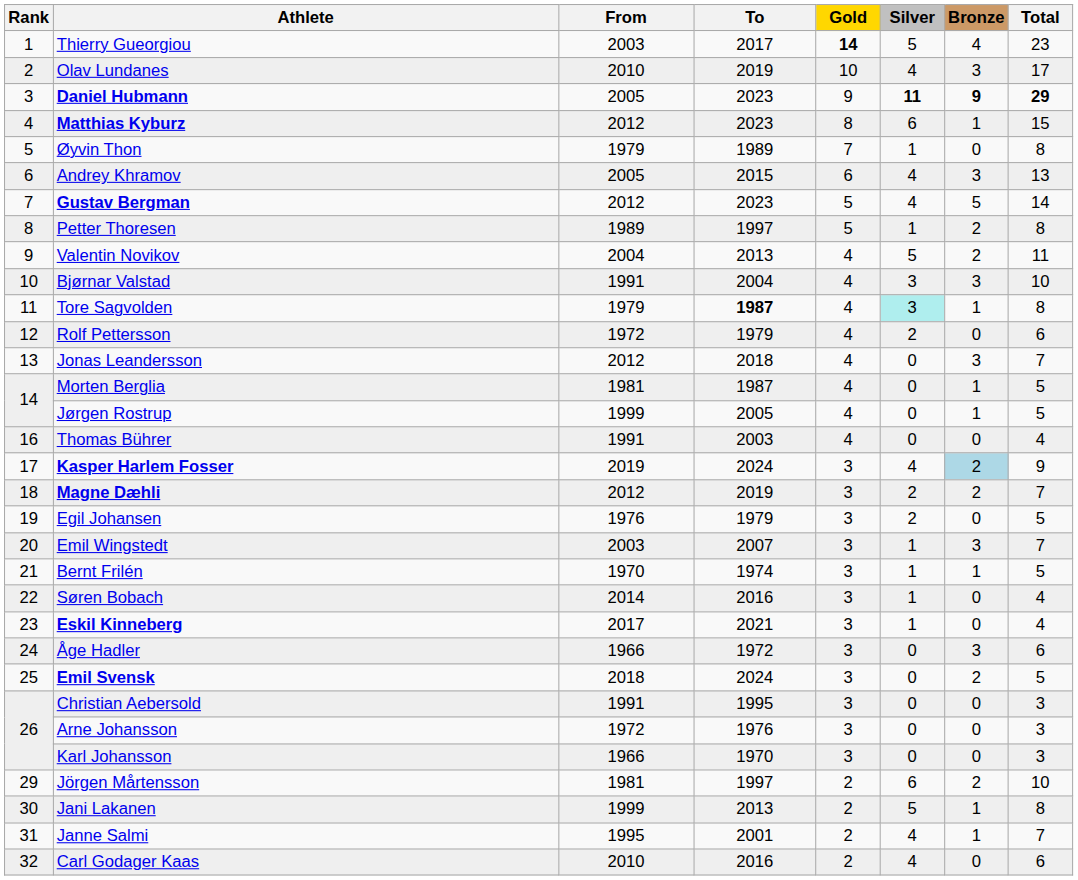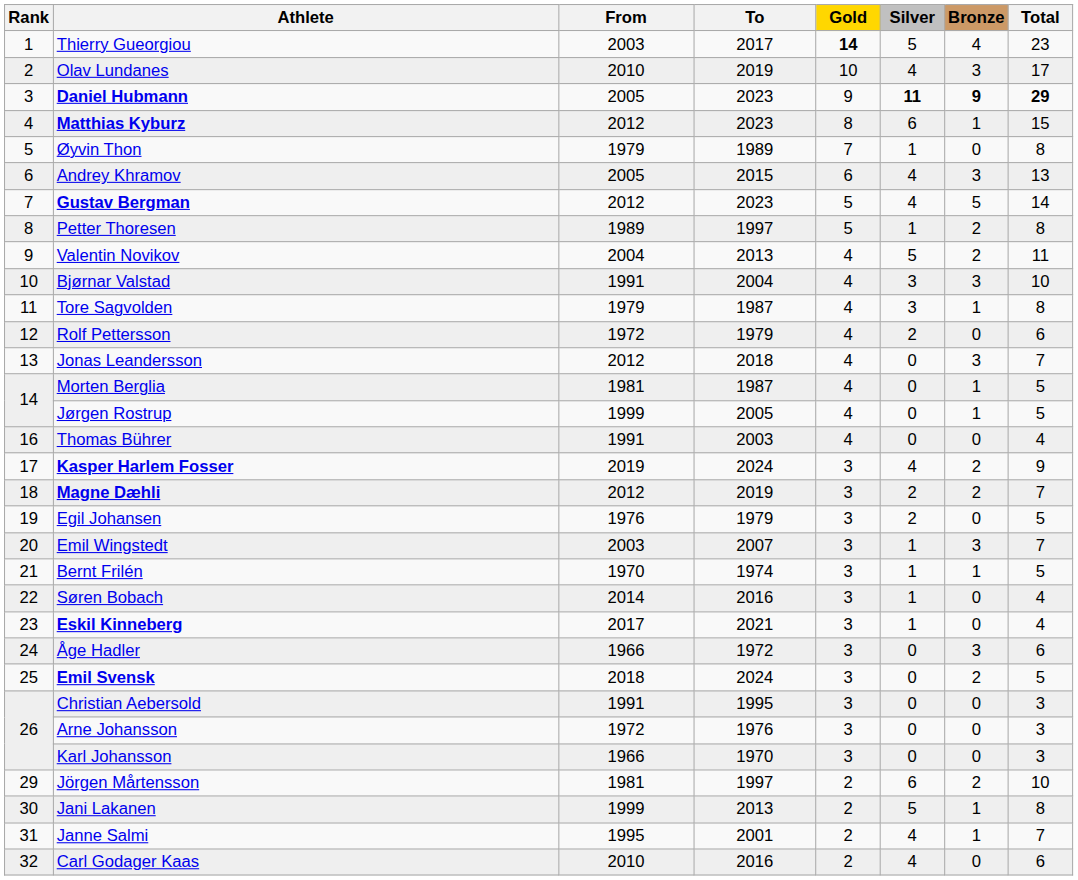(755, 307) bold -> (755, 307) normal
(912, 307) paleturquoise background -> (912, 307) no background
(976, 466) lightblue background -> (976, 466) no background
